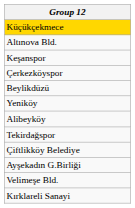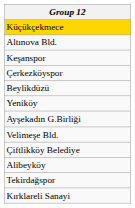(26, 119) Alibeyköy -> (44, 119) Ayşekadın G.Birliği
(31, 134) Tekirdağspor -> (32, 134) Velimeşe Bld.
(44, 165) Ayşekadın G.Birliği -> (26, 165) Alibeyköy
(32, 180) Velimeşe Bld. -> (31, 180) Tekirdağspor
